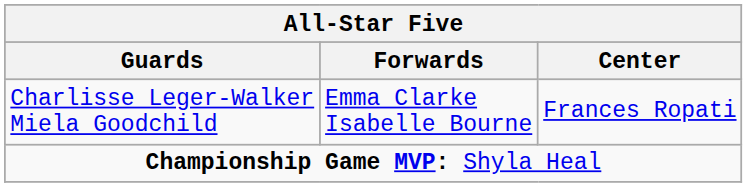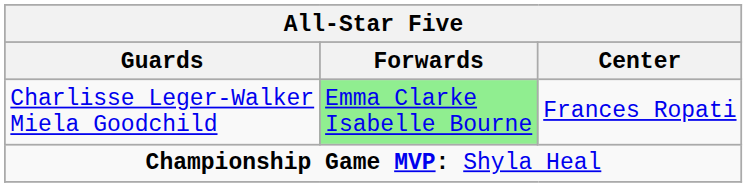(429, 112) no background -> (429, 112) lightgreen background
